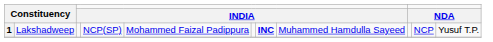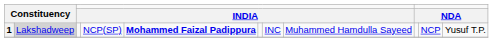(45, 30) no background -> (45, 30) lightgrey background
(188, 30) normal -> (191, 30) bold
(266, 30) bold -> (273, 30) normal
